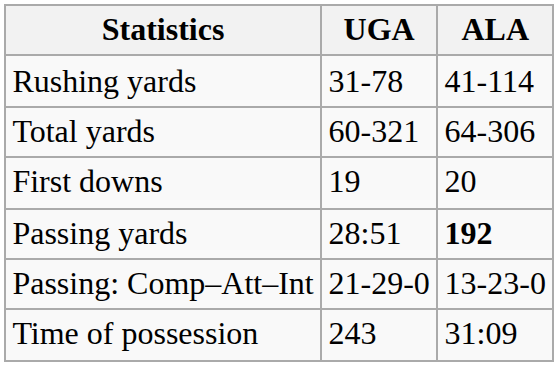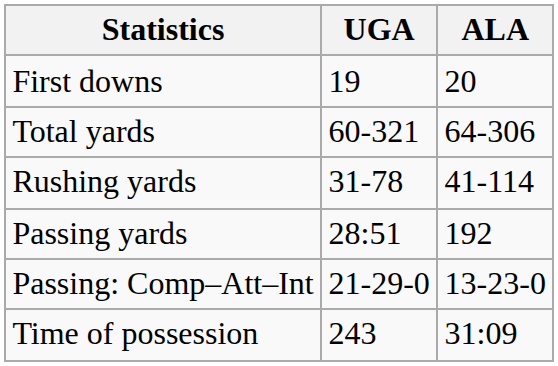rows swapped: (88, 182) <-> (104, 80)
(469, 232) bold -> (469, 232) normal
